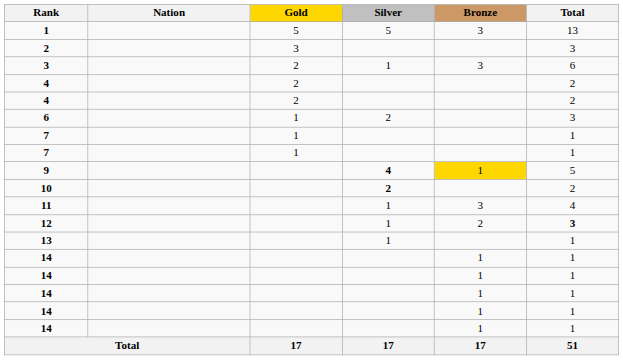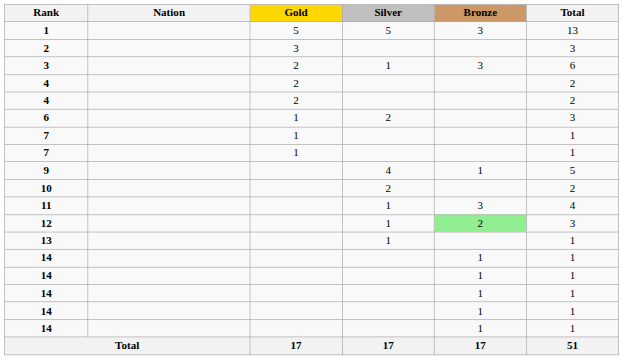(388, 170) bold -> (388, 170) normal
(480, 170) gold background -> (480, 170) no background
(388, 188) bold -> (388, 188) normal
(480, 223) no background -> (480, 223) lightgreen background
(572, 223) bold -> (572, 223) normal
